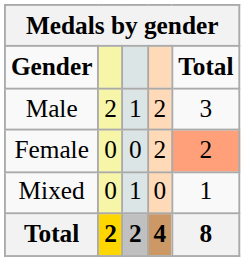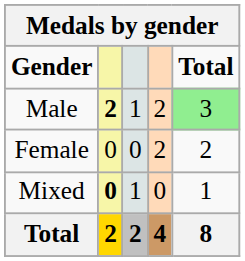(111, 108) normal -> (111, 108) bold
(206, 108) no background -> (206, 108) lightgreen background
(206, 150) lightsalmon background -> (206, 150) no background
(111, 191) normal -> (111, 191) bold
